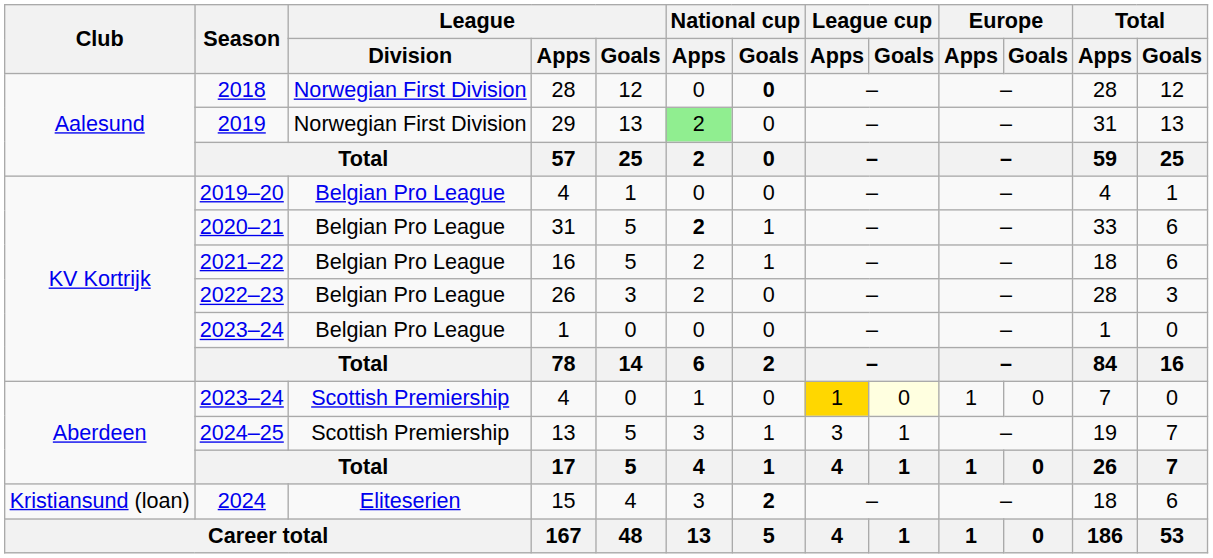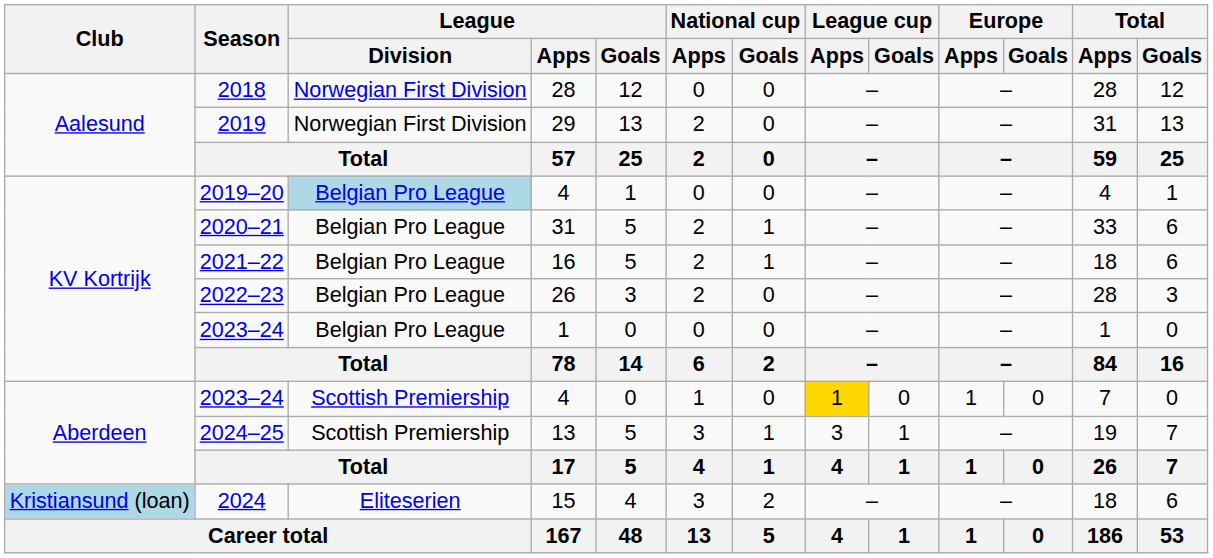(769, 90) bold -> (769, 90) normal
(699, 124) lightgreen background -> (699, 124) no background
(410, 192) no background -> (410, 192) lightblue background
(699, 227) bold -> (699, 227) normal
(904, 398) lightyellow background -> (904, 398) no background
(100, 501) no background -> (100, 501) lightblue background
(769, 501) bold -> (769, 501) normal
